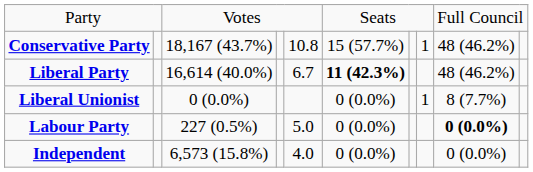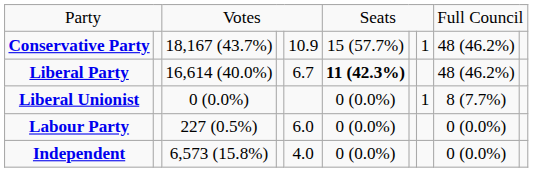(303, 45) 10.8 -> (303, 45) 10.9
(303, 126) 5.0 -> (303, 126) 6.0
(476, 126) bold -> (476, 126) normal
